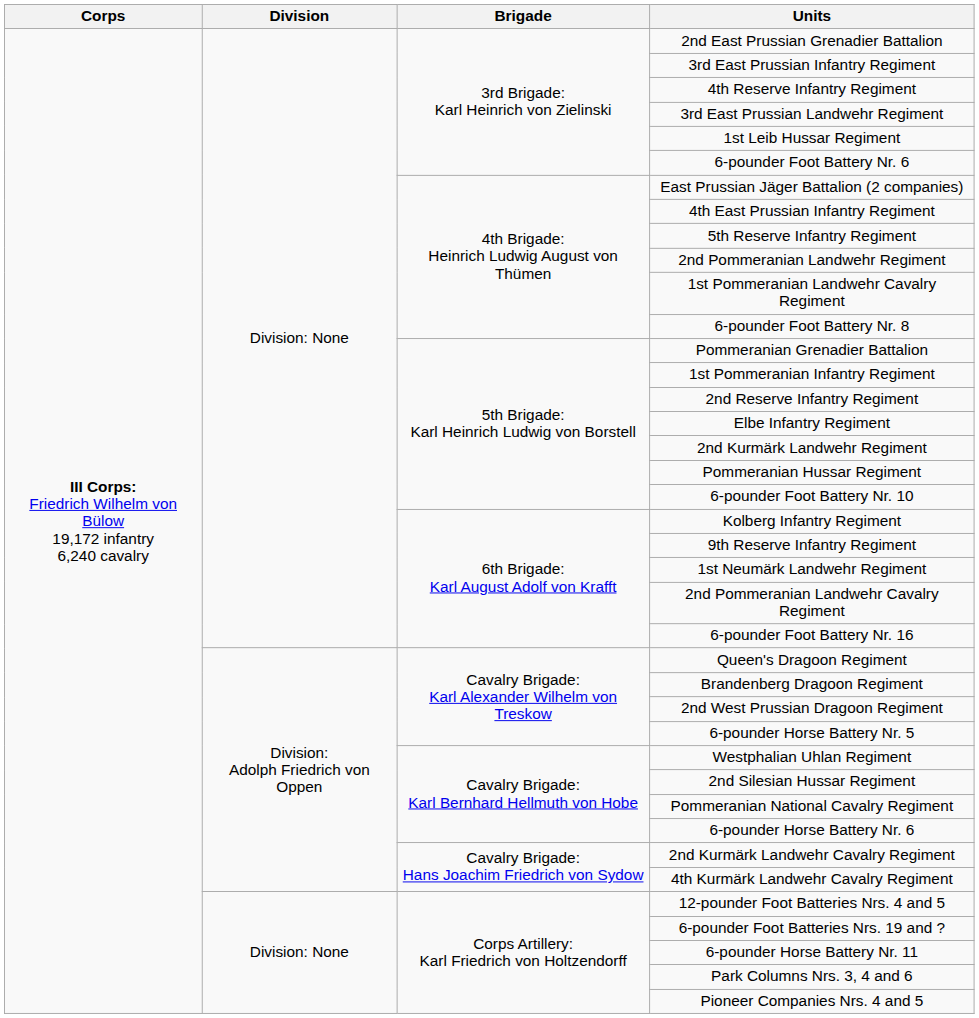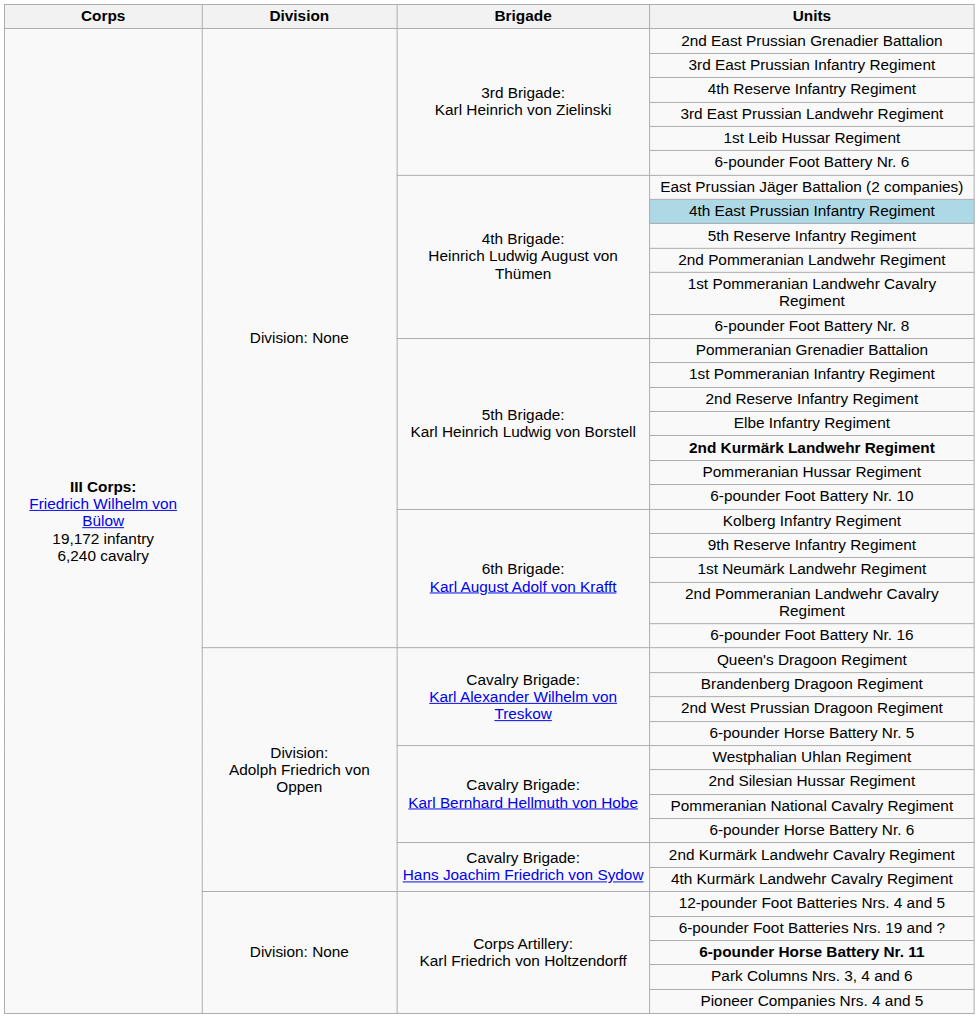(812, 211) no background -> (812, 211) lightblue background
(812, 448) normal -> (812, 448) bold
(812, 952) normal -> (812, 952) bold
